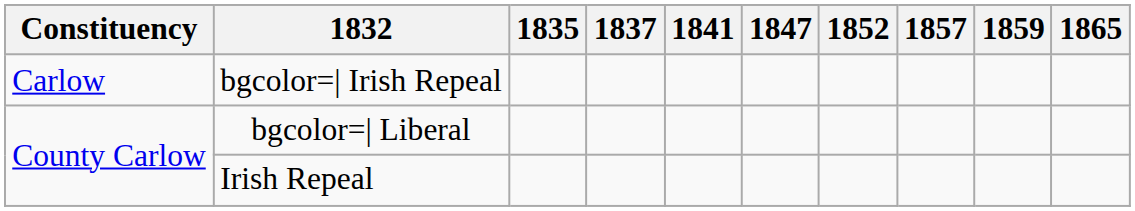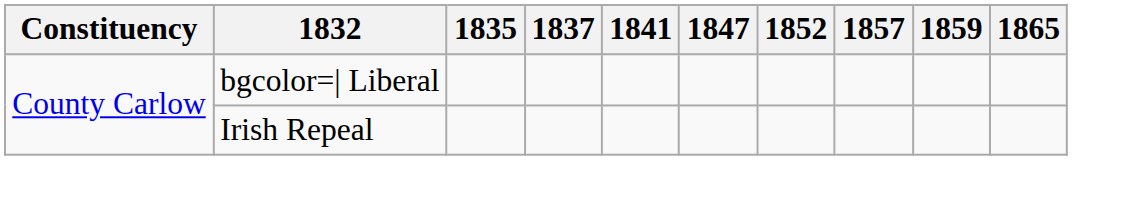- row: (361, 79)
